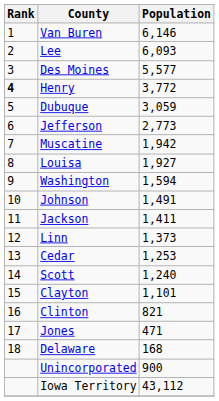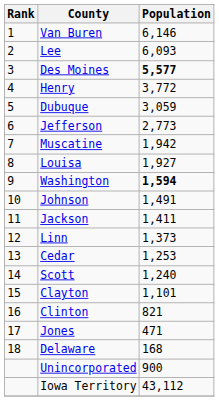(159, 70) normal -> (159, 70) bold
(11, 88) bold -> (11, 88) normal
(159, 182) normal -> (159, 182) bold
